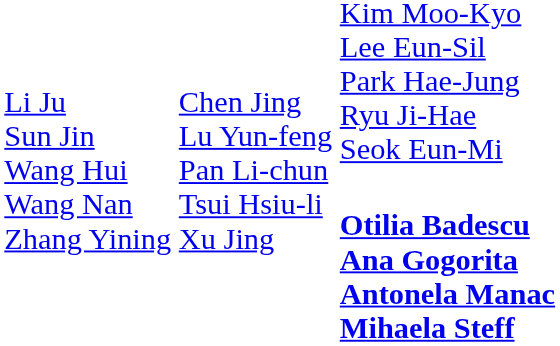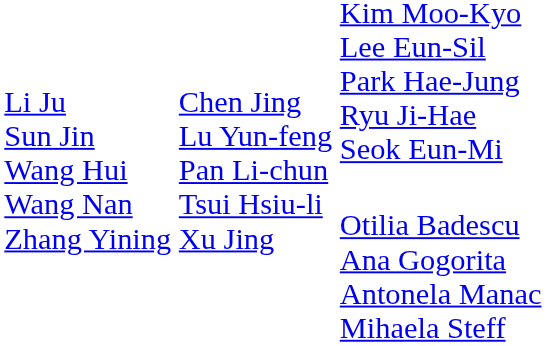(447, 276) bold -> (441, 276) normal
